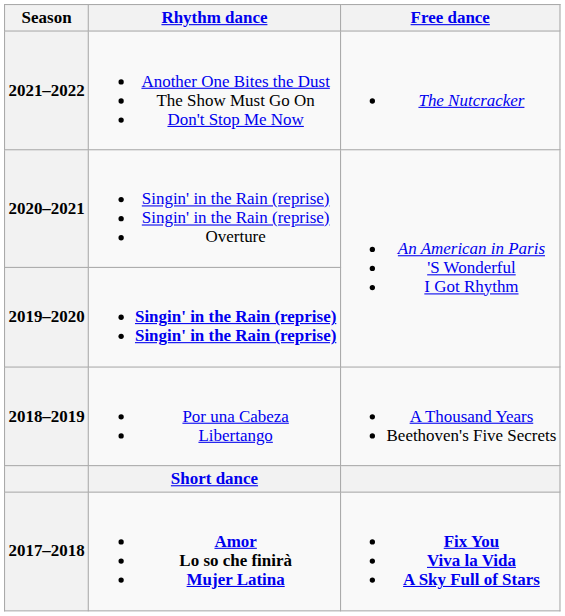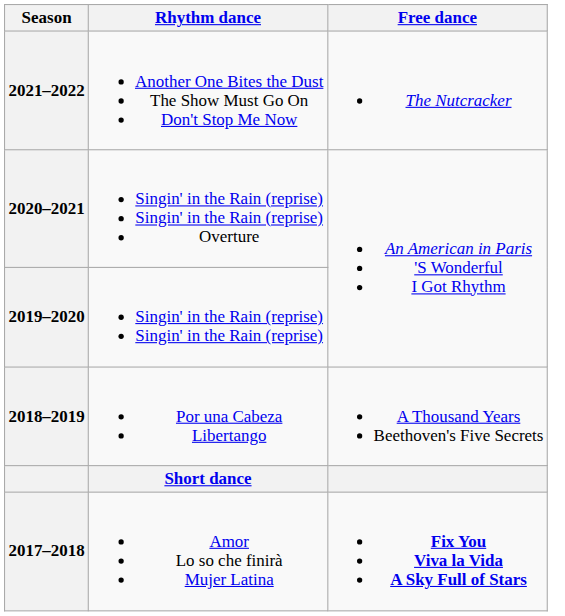(214, 327) bold -> (208, 327) normal
(214, 561) bold -> (208, 561) normal
